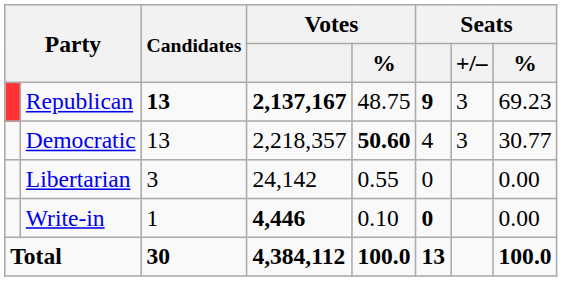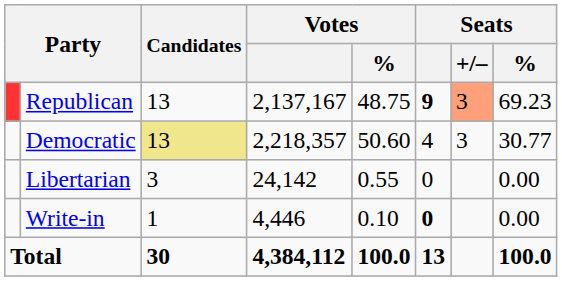(158, 101) bold -> (158, 101) normal
(299, 101) bold -> (299, 101) normal
(462, 101) no background -> (462, 101) lightsalmon background
(158, 140) no background -> (158, 140) khaki background
(384, 140) bold -> (384, 140) normal
(279, 218) bold -> (279, 218) normal
